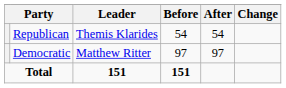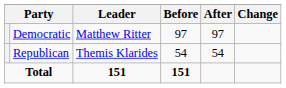rows swapped: (42, 53) <-> (41, 33)
